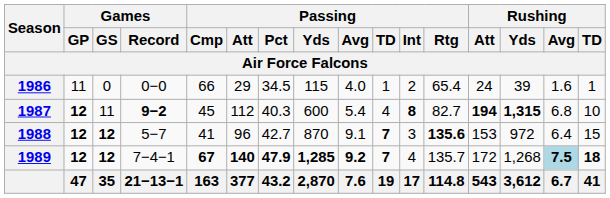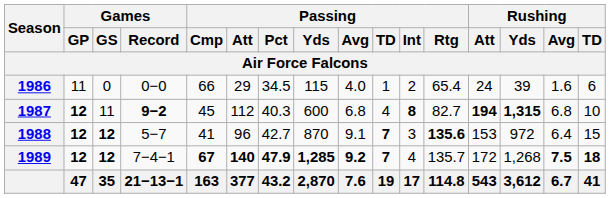(592, 87) 1 -> (592, 87) 6
(355, 110) 5.4 -> (355, 110) 6.8
(561, 157) lightblue background -> (561, 157) no background
